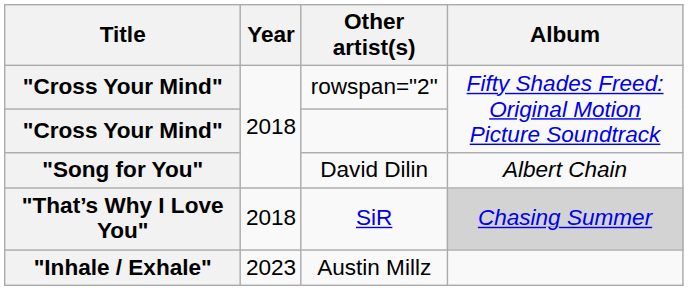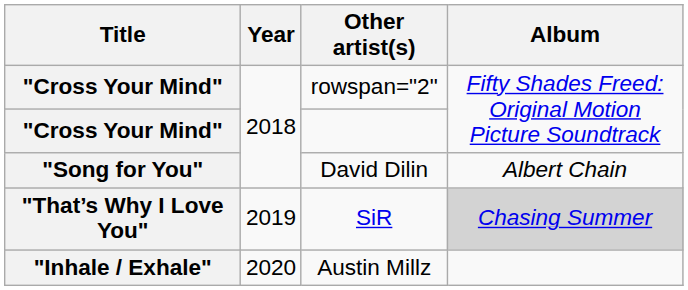(271, 218) 2018 -> (271, 218) 2019
(271, 267) 2023 -> (271, 267) 2020
